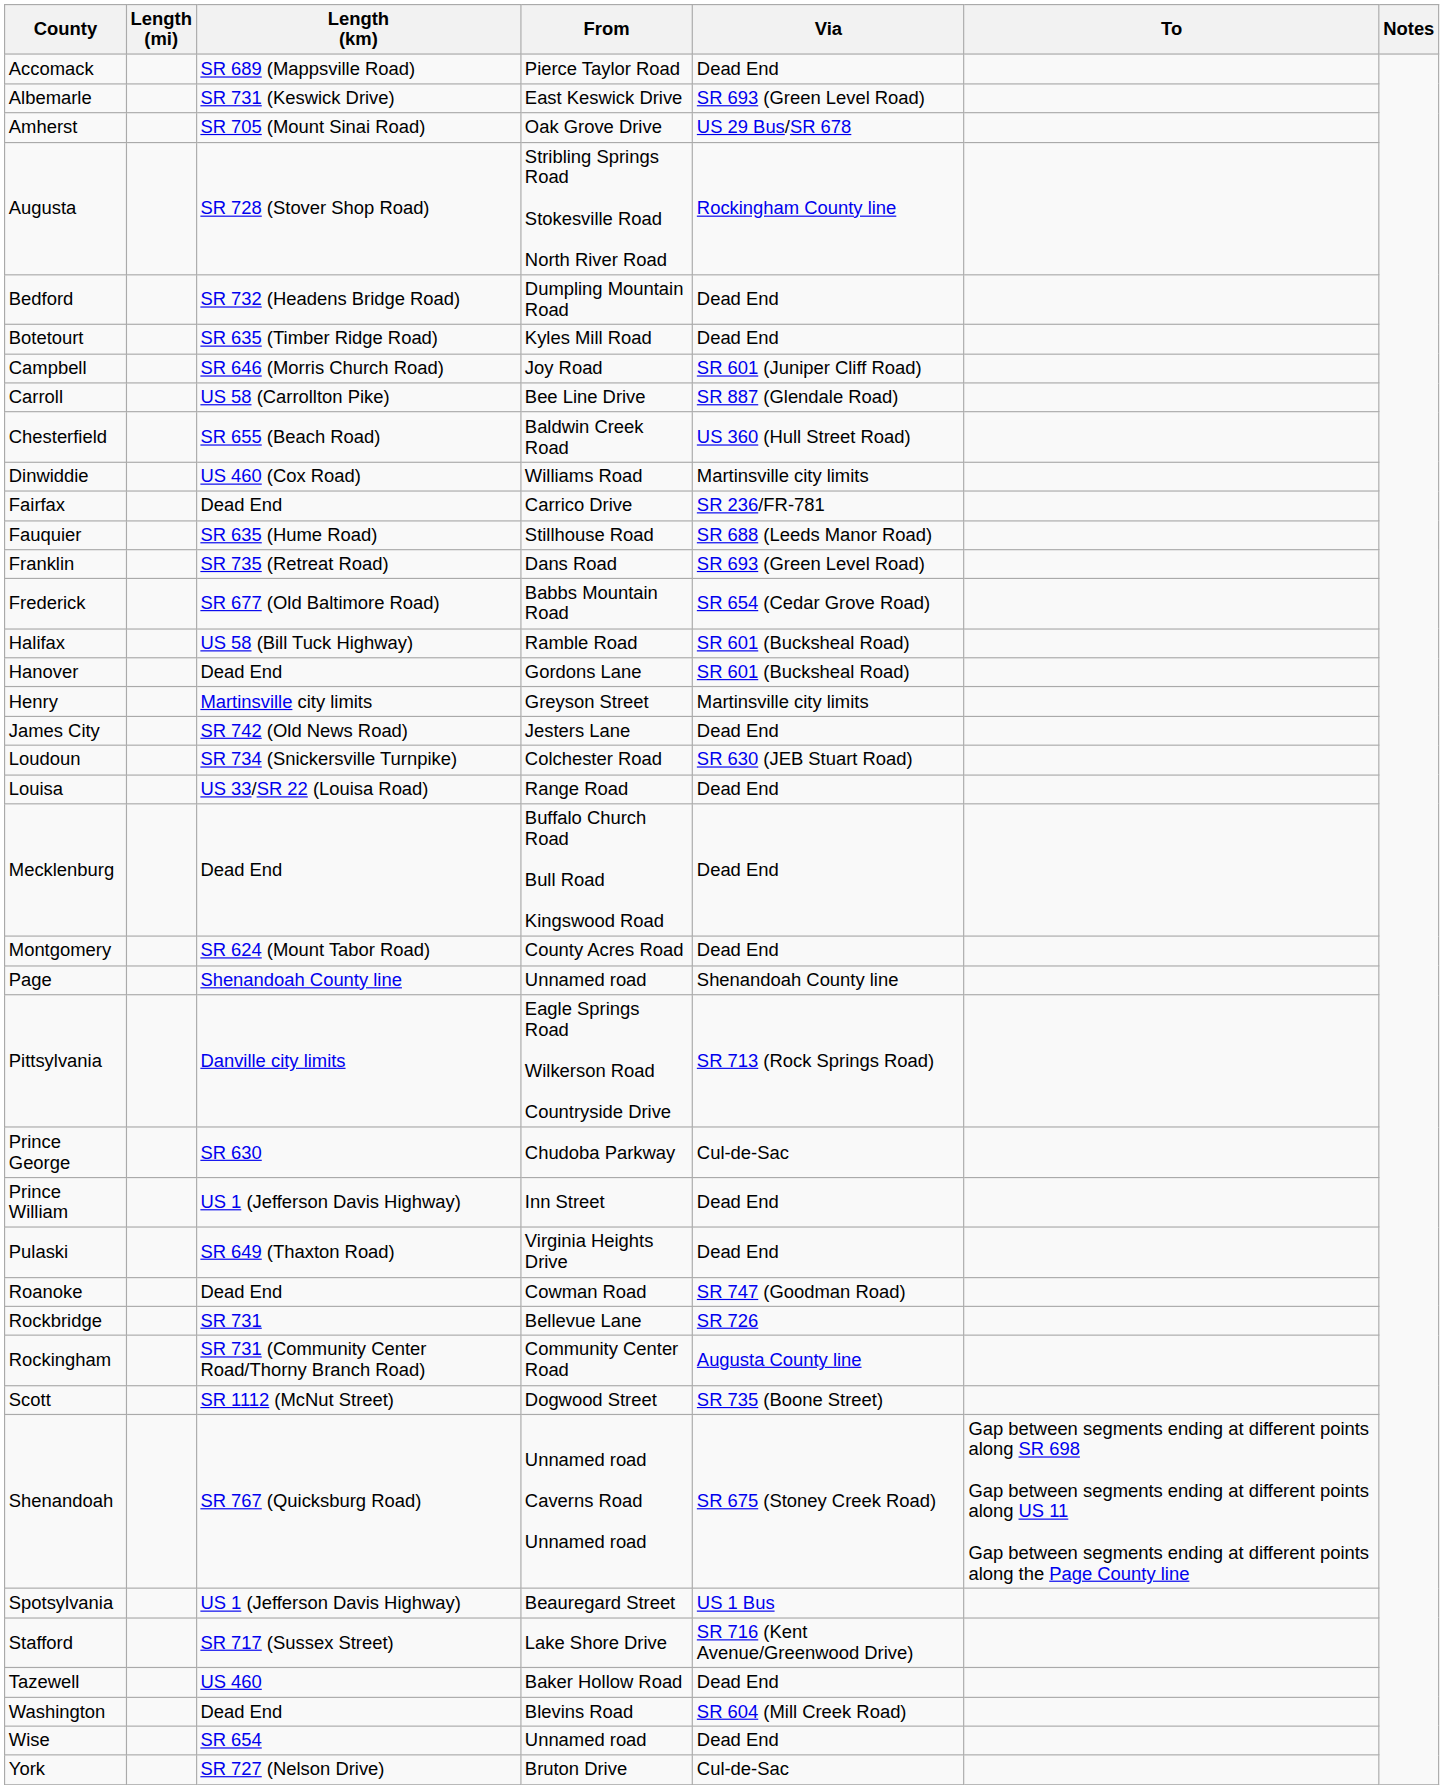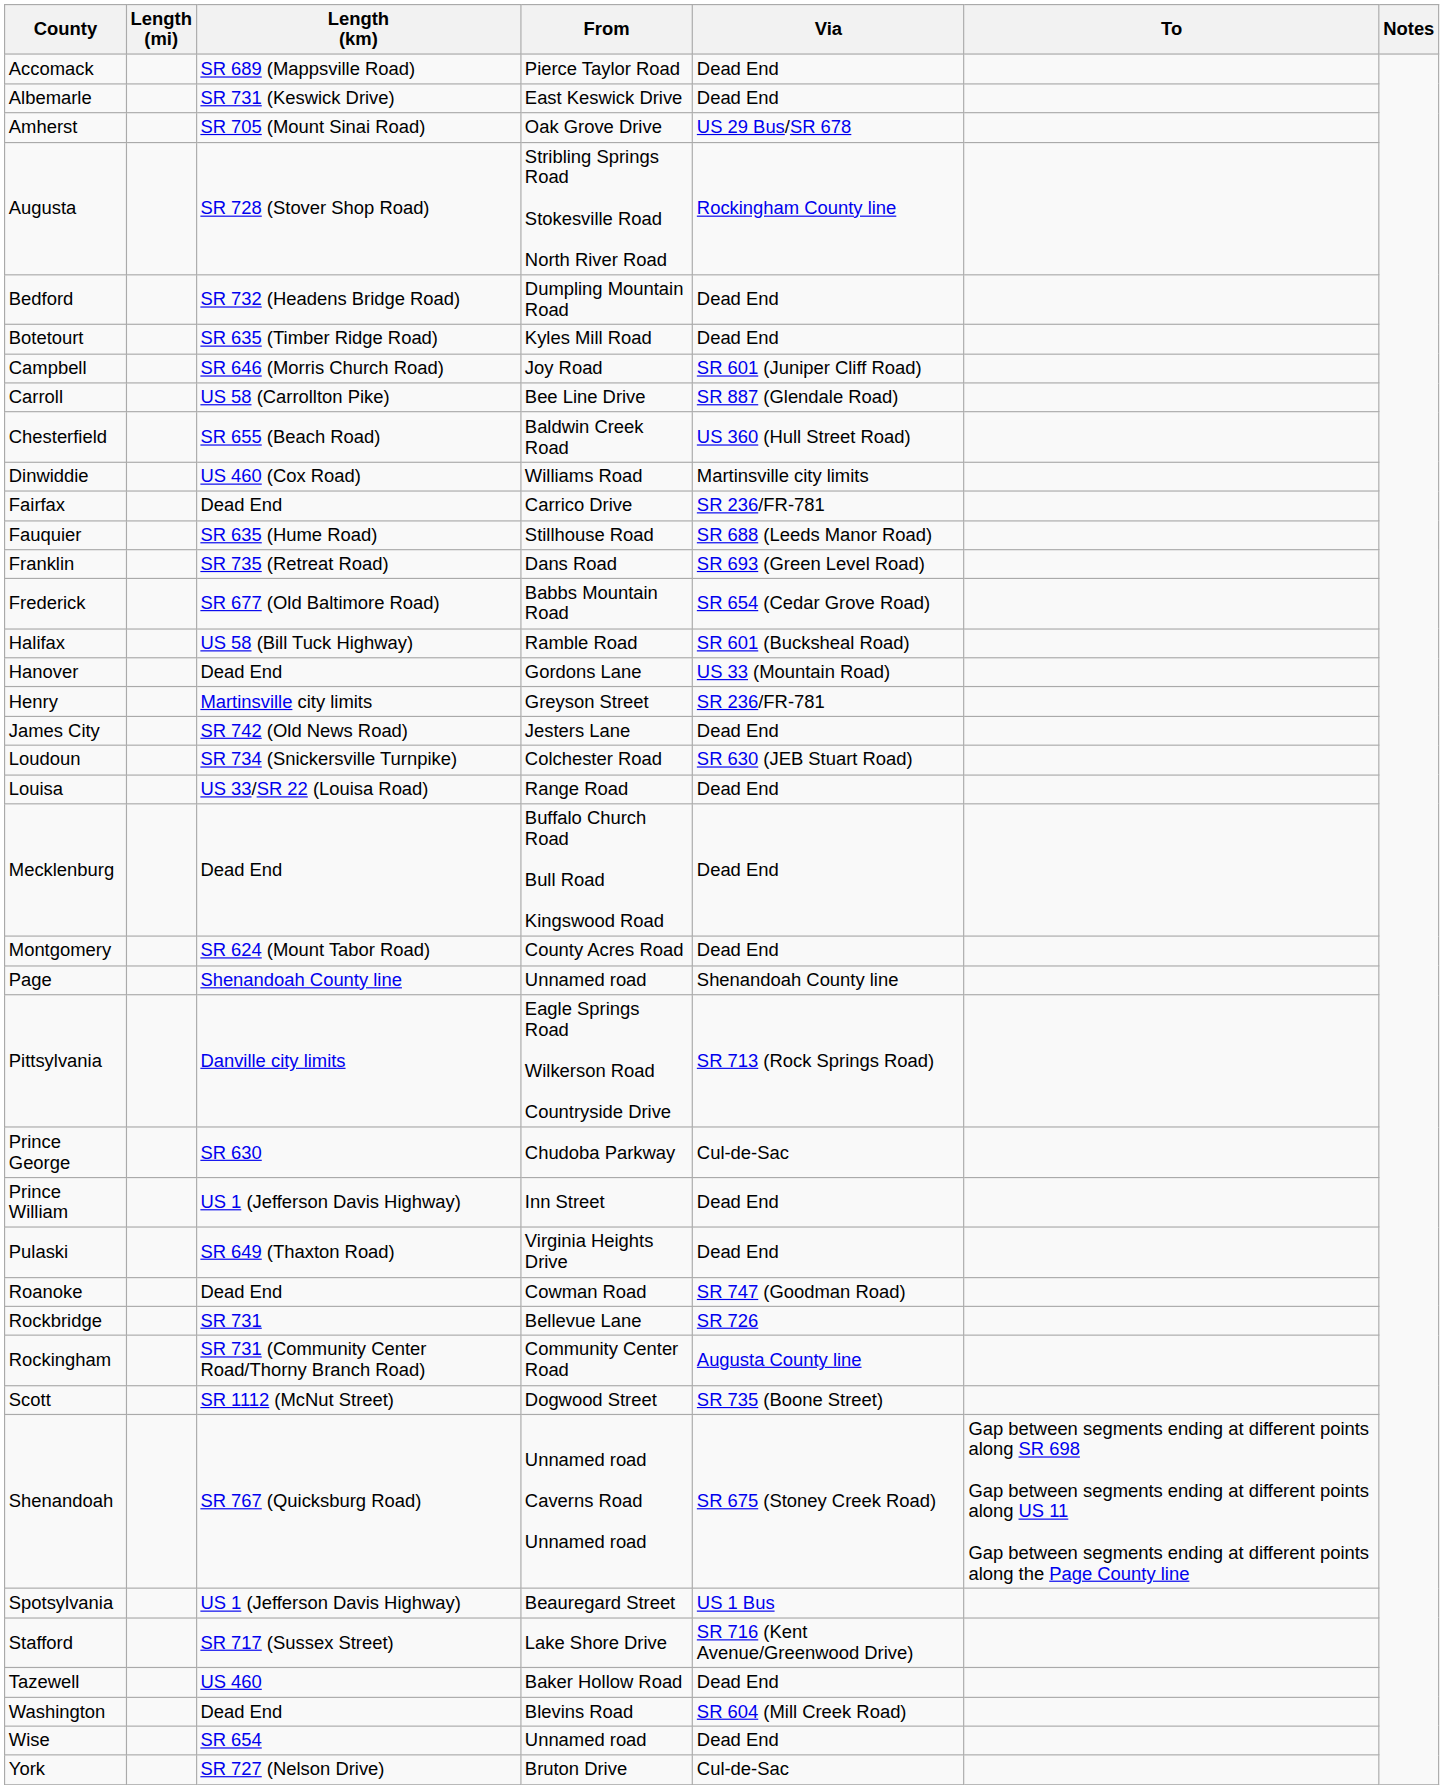(811, 98) SR 693 (Green Level Road) -> (738, 98) Dead End
(803, 672) SR 601 (Bucksheal Road) -> (794, 672) US 33 (Mountain Road)
(783, 701) Martinsville city limits -> (761, 701) SR 236/FR-781
